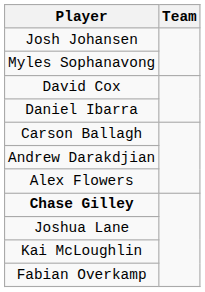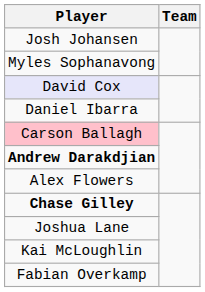(82, 87) no background -> (82, 87) lavender background
(82, 134) no background -> (82, 134) pink background
(82, 157) normal -> (82, 157) bold
